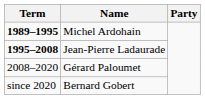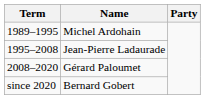(33, 31) bold -> (33, 31) normal
(33, 49) bold -> (33, 49) normal
